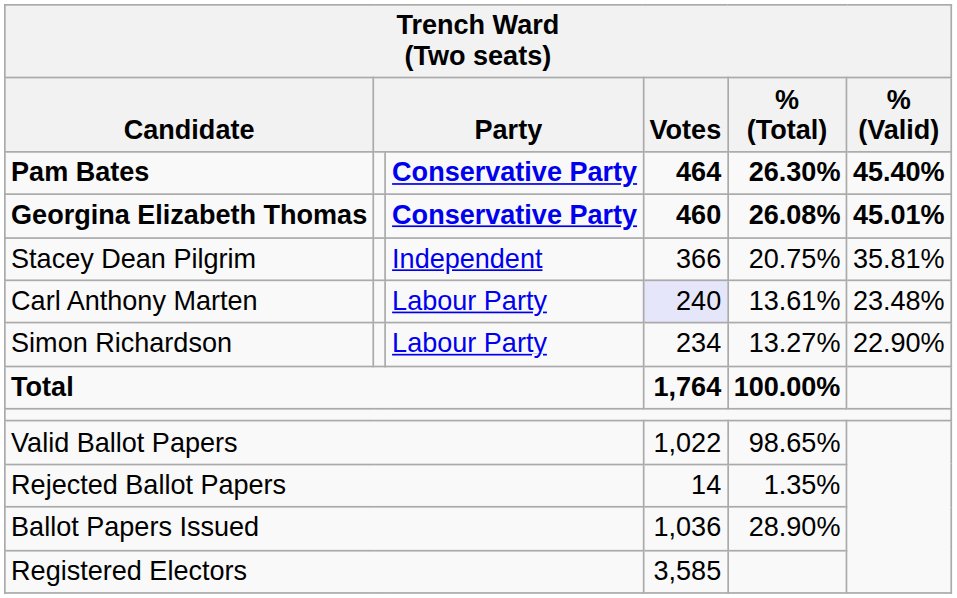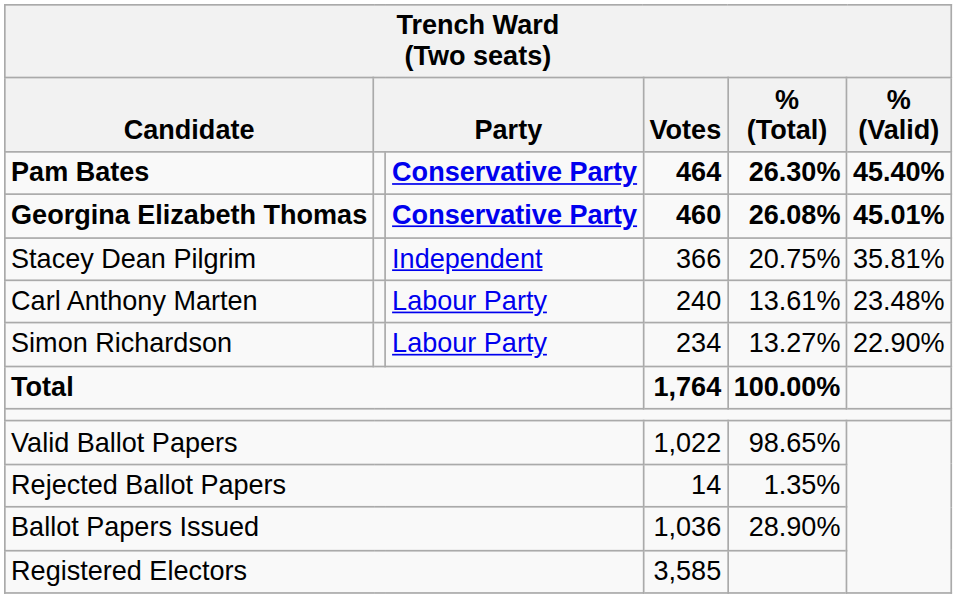(699, 301) lavender background -> (699, 301) no background
